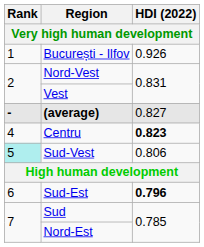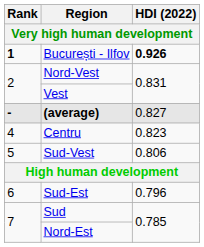(11, 53) normal -> (11, 53) bold
(151, 53) normal -> (151, 53) bold
(151, 133) bold -> (151, 133) normal
(11, 152) paleturquoise background -> (11, 152) no background
(151, 192) bold -> (151, 192) normal
